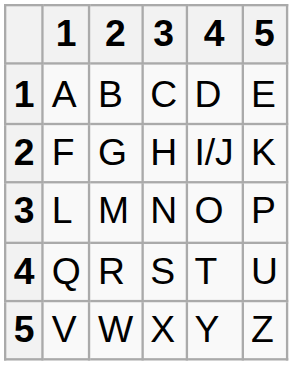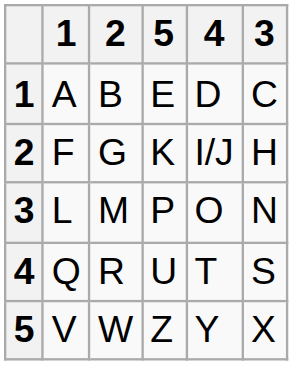columns swapped: (164, 34) <-> (264, 34)
